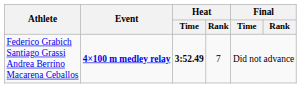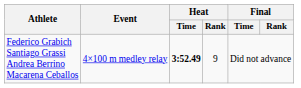(127, 59) bold -> (125, 59) normal
(218, 59) 7 -> (215, 59) 9
